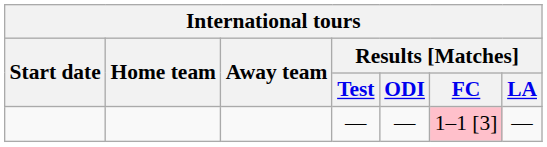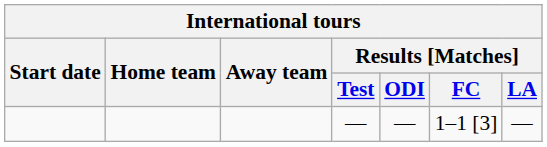(466, 123) pink background -> (466, 123) no background
